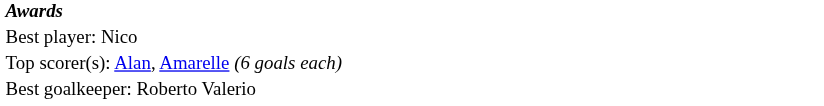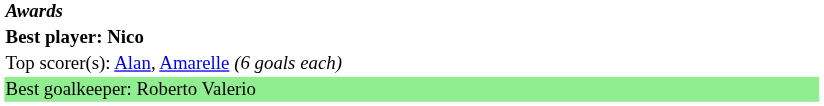(72, 36) normal -> (75, 36) bold
(131, 89) no background -> (131, 89) lightgreen background
